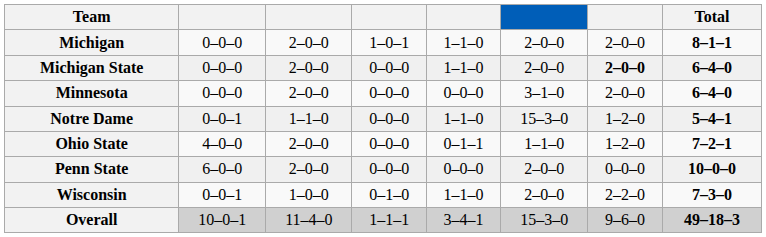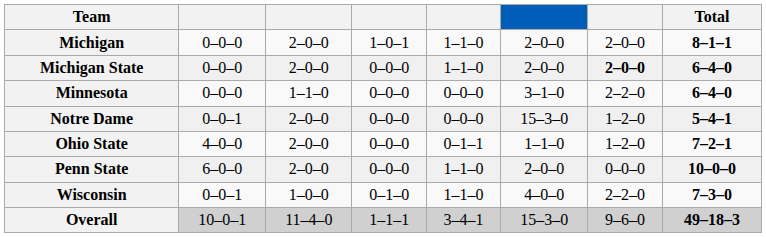(309, 93) 2–0–0 -> (309, 93) 1–1–0
(625, 93) 2–0–0 -> (625, 93) 2–2–0
(309, 118) 1–1–0 -> (309, 118) 2–0–0
(464, 118) 1–1–0 -> (464, 118) 0–0–0
(464, 169) 0–0–0 -> (464, 169) 1–1–0
(544, 194) 2–0–0 -> (544, 194) 4–0–0
